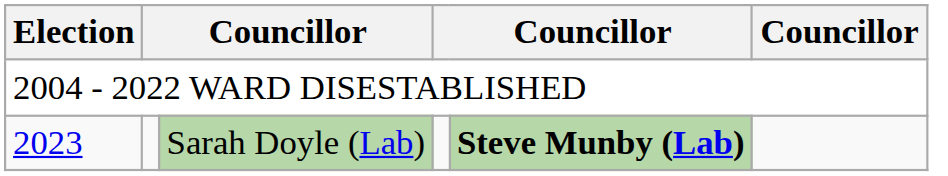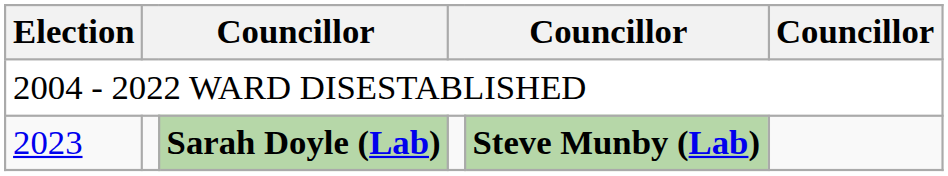(296, 142) normal -> (304, 142) bold
